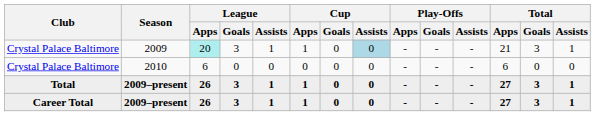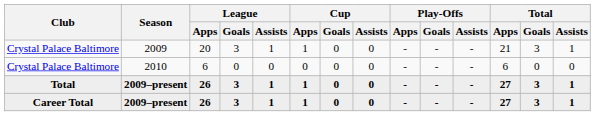(205, 48) paleturquoise background -> (205, 48) no background
(371, 48) lightblue background -> (371, 48) no background
